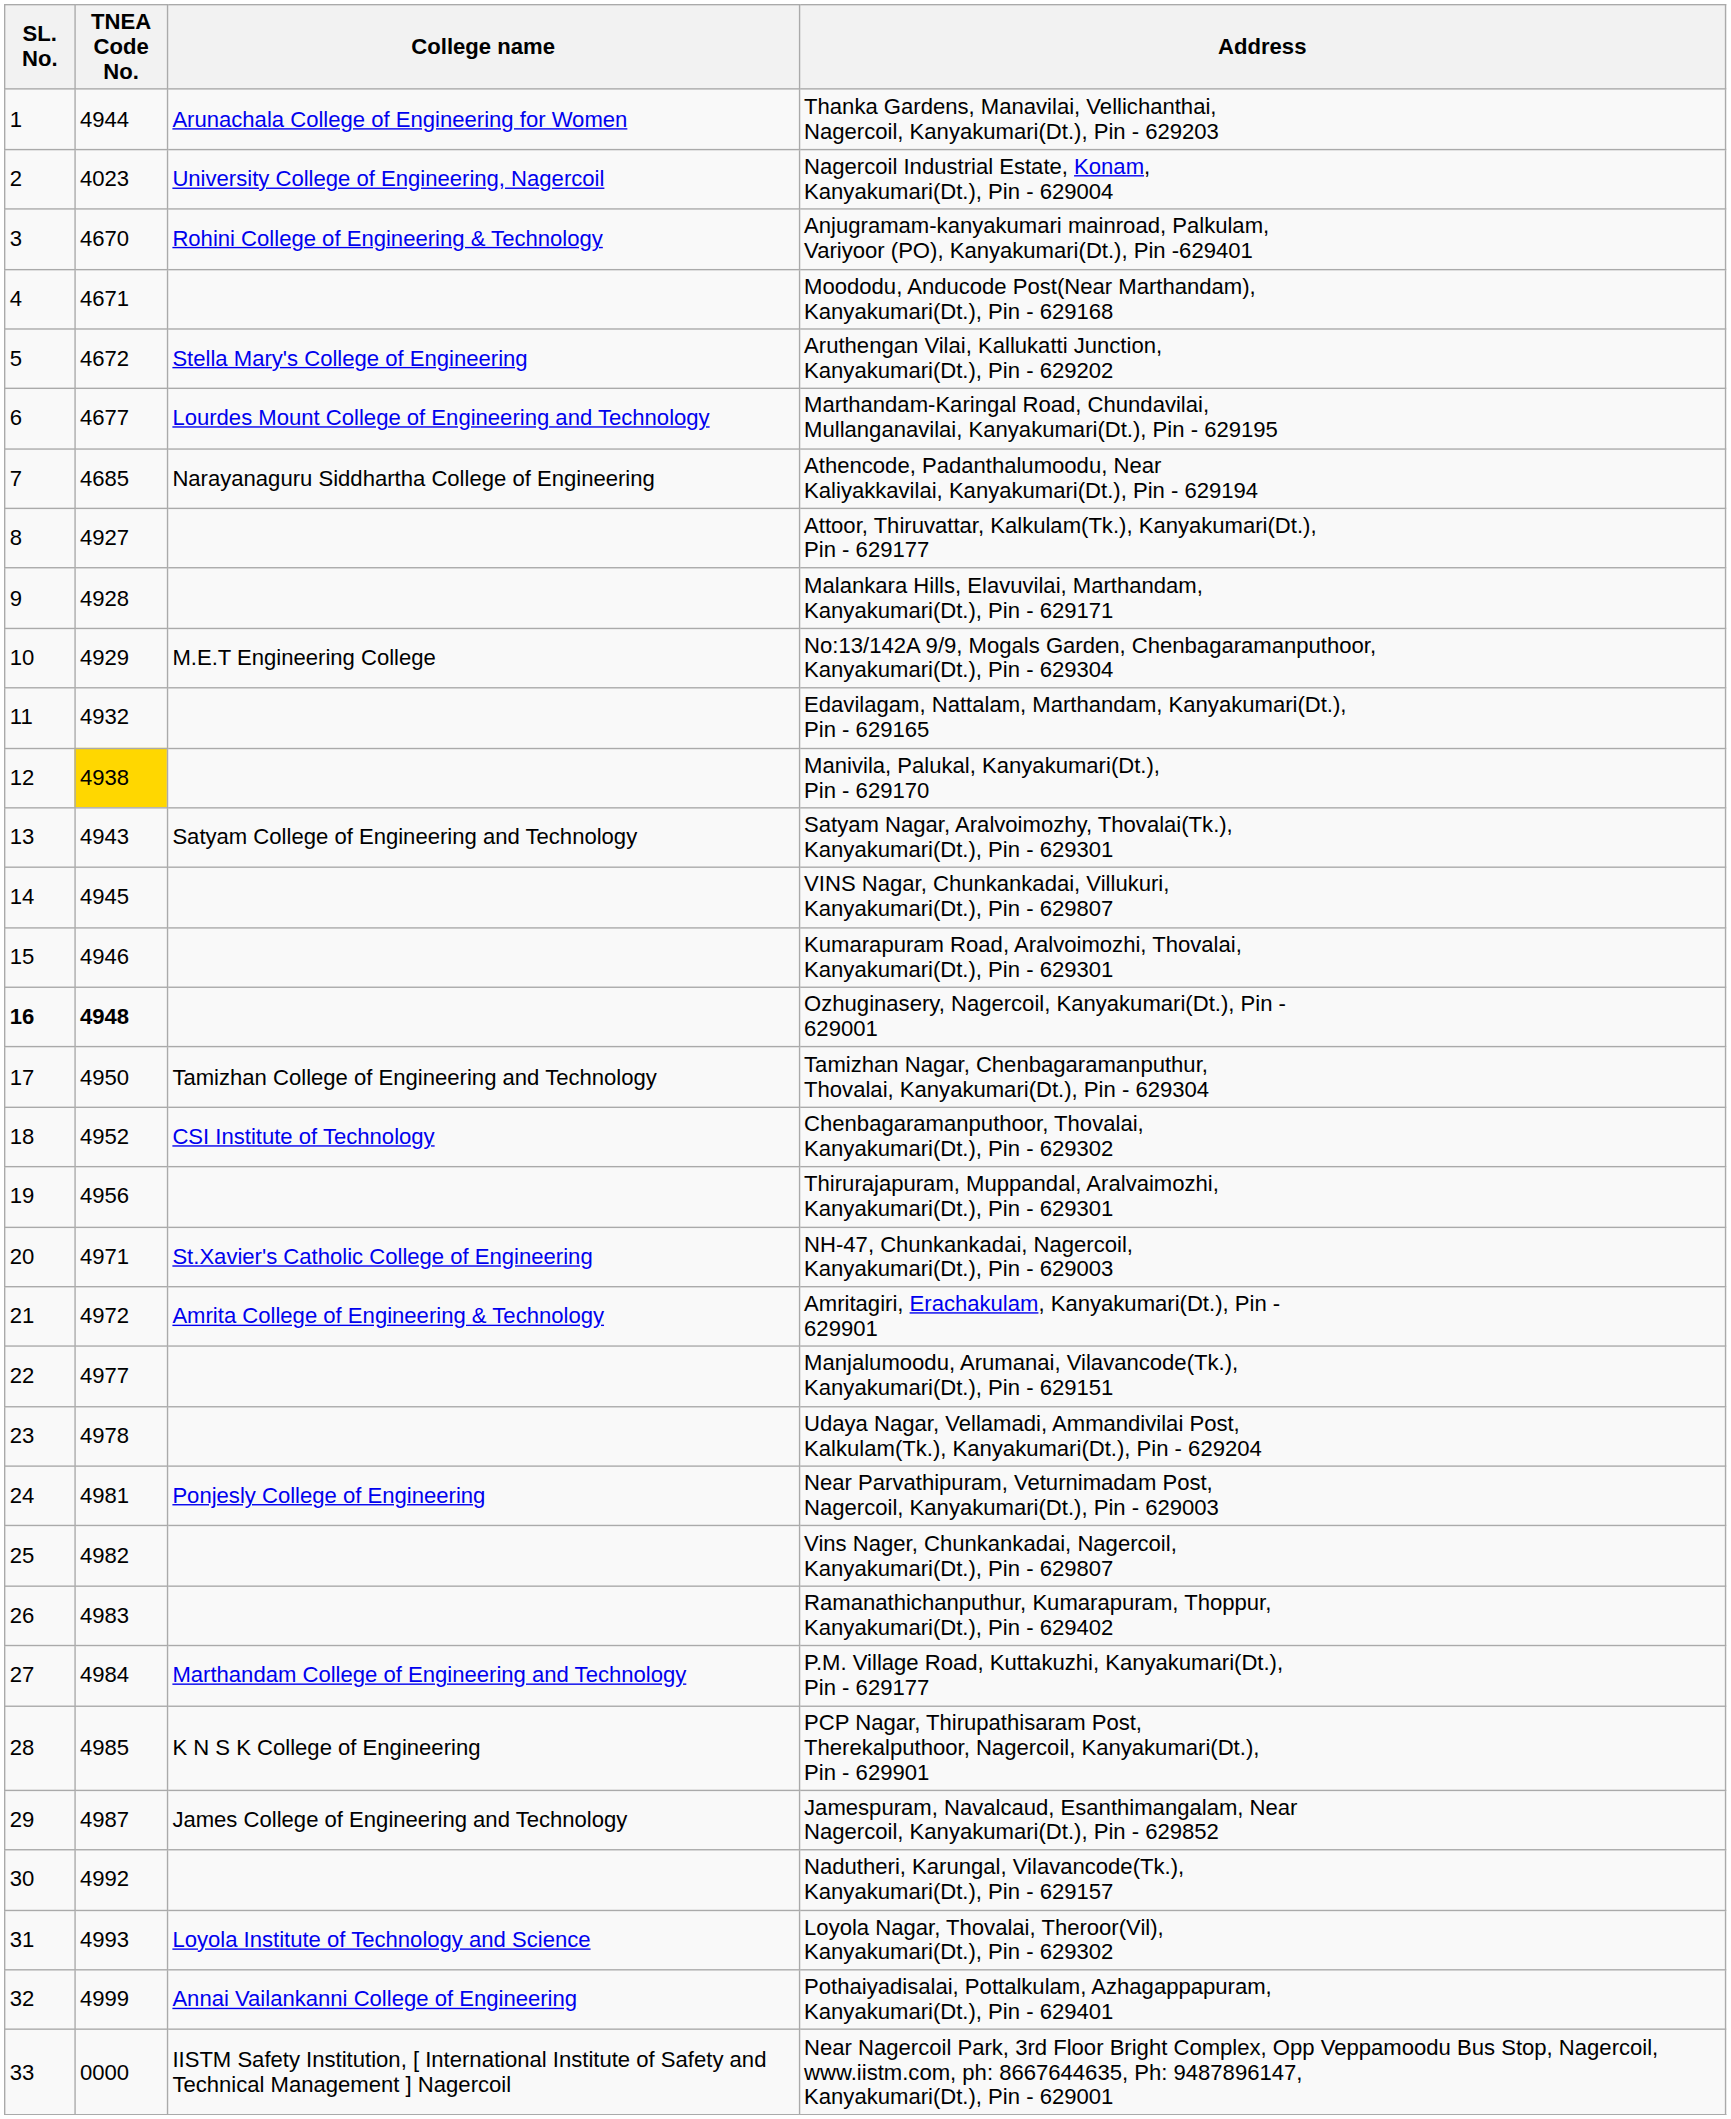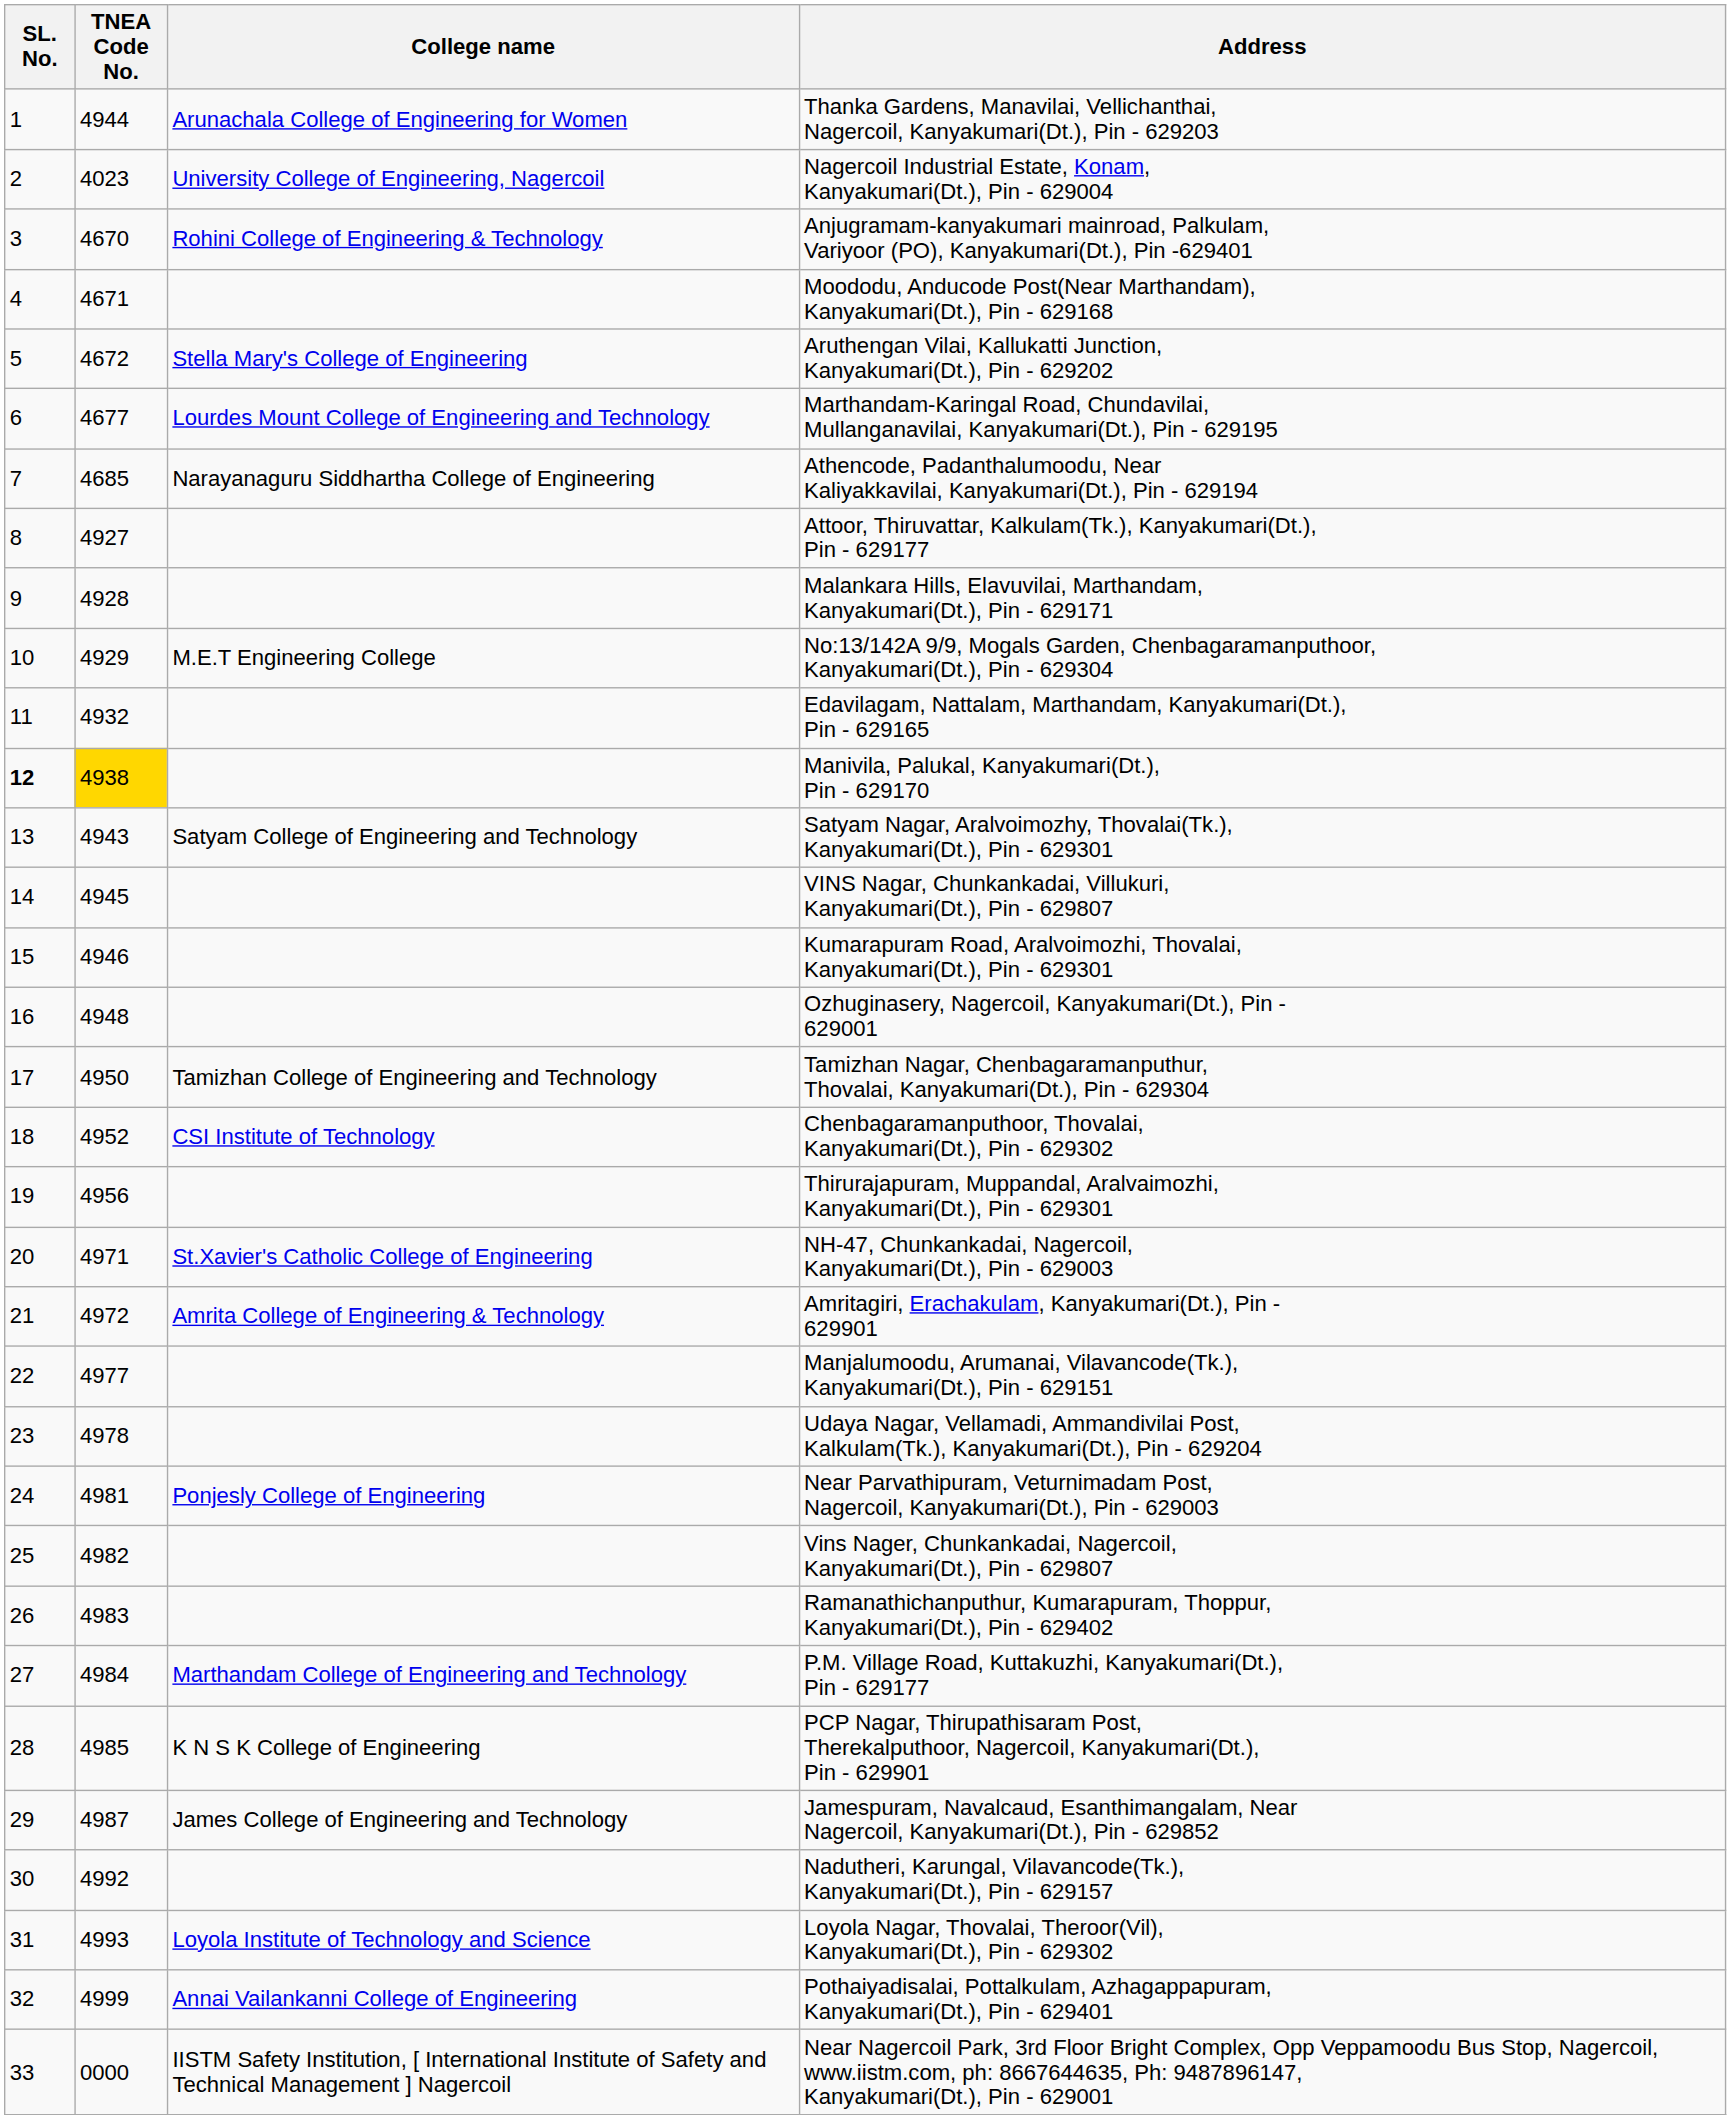(22, 777) normal -> (22, 777) bold
(22, 1016) bold -> (22, 1016) normal
(104, 1016) bold -> (104, 1016) normal
